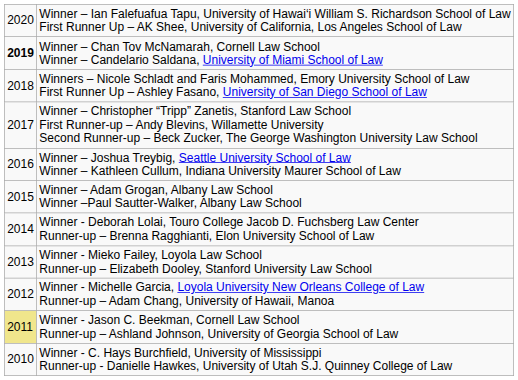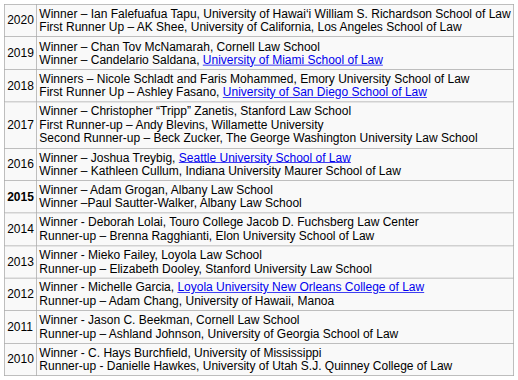(20, 53) bold -> (20, 53) normal
(20, 196) normal -> (20, 196) bold
(20, 327) khaki background -> (20, 327) no background
